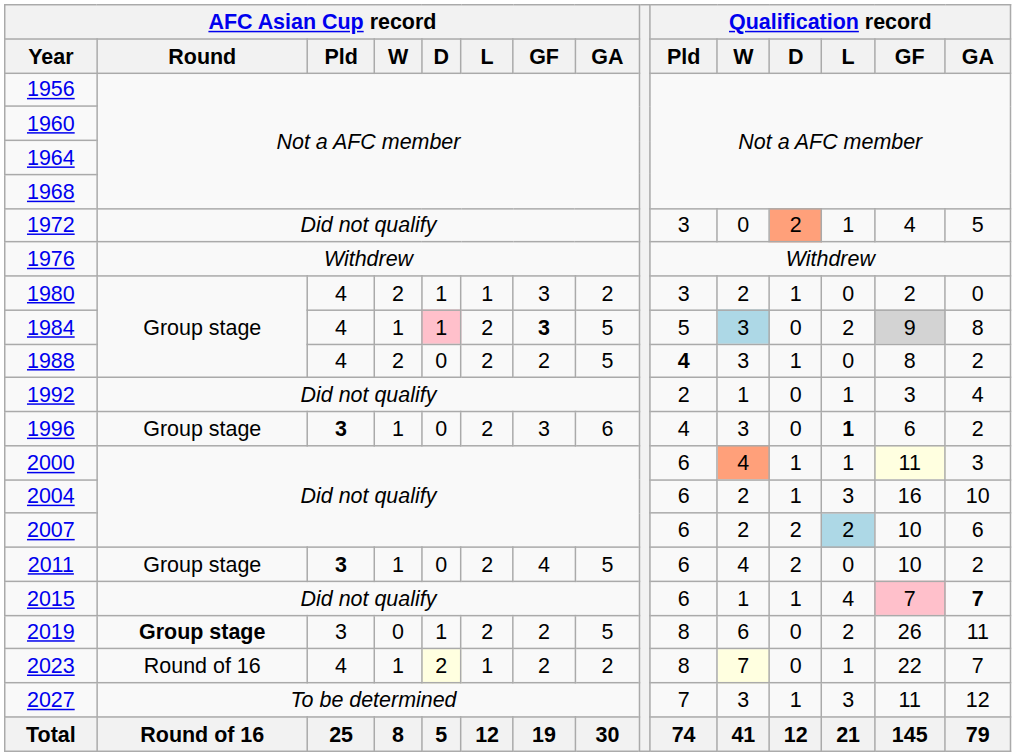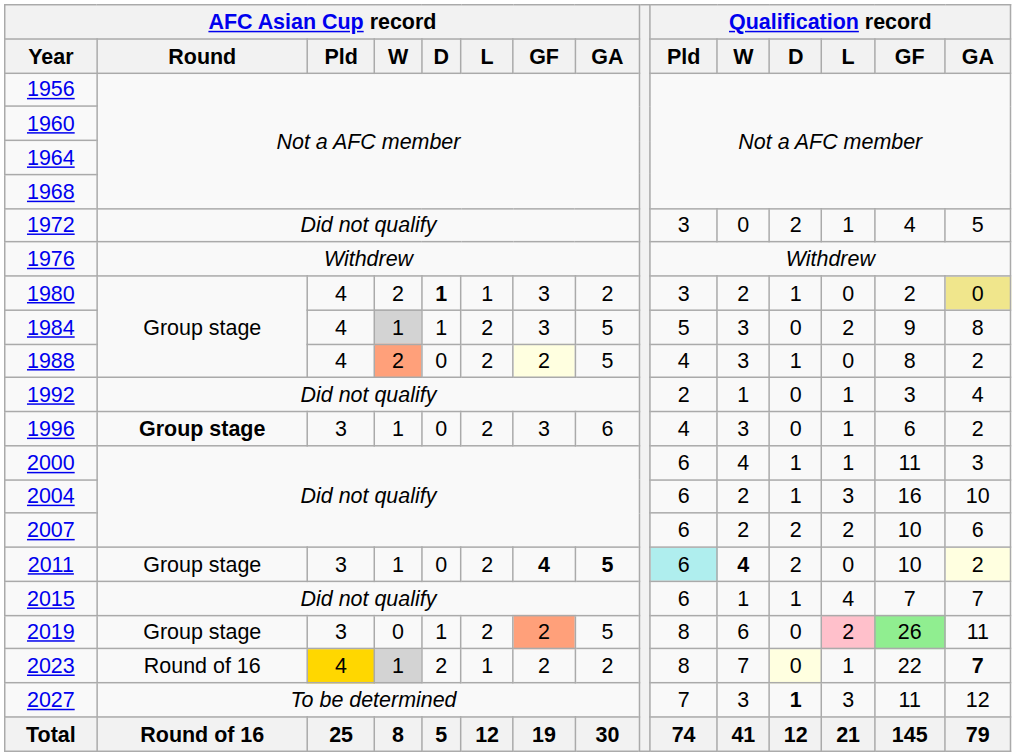(796, 225) lightsalmon background -> (796, 225) no background
(441, 293) normal -> (441, 293) bold
(978, 293) no background -> (978, 293) khaki background
(398, 327) no background -> (398, 327) lightgrey background
(441, 327) pink background -> (441, 327) no background
(544, 327) bold -> (544, 327) normal
(743, 327) lightblue background -> (743, 327) no background
(910, 327) lightgrey background -> (910, 327) no background
(398, 361) no background -> (398, 361) lightsalmon background
(544, 361) no background -> (544, 361) lightyellow background
(684, 361) bold -> (684, 361) normal
(202, 429) normal -> (202, 429) bold
(341, 429) bold -> (341, 429) normal
(848, 429) bold -> (848, 429) normal
(743, 463) lightsalmon background -> (743, 463) no background
(910, 463) lightyellow background -> (910, 463) no background
(848, 531) lightblue background -> (848, 531) no background
(341, 564) bold -> (341, 564) normal
(544, 564) normal -> (544, 564) bold
(607, 564) normal -> (607, 564) bold
(684, 564) no background -> (684, 564) paleturquoise background
(743, 564) normal -> (743, 564) bold
(978, 564) no background -> (978, 564) lightyellow background
(910, 598) pink background -> (910, 598) no background
(978, 598) bold -> (978, 598) normal
(202, 632) bold -> (202, 632) normal
(544, 632) no background -> (544, 632) lightsalmon background
(848, 632) no background -> (848, 632) pink background
(910, 632) no background -> (910, 632) lightgreen background
(341, 666) no background -> (341, 666) gold background
(398, 666) no background -> (398, 666) lightgrey background
(441, 666) lightyellow background -> (441, 666) no background
(743, 666) lightyellow background -> (743, 666) no background
(796, 666) no background -> (796, 666) lightyellow background
(978, 666) normal -> (978, 666) bold
(796, 700) normal -> (796, 700) bold
